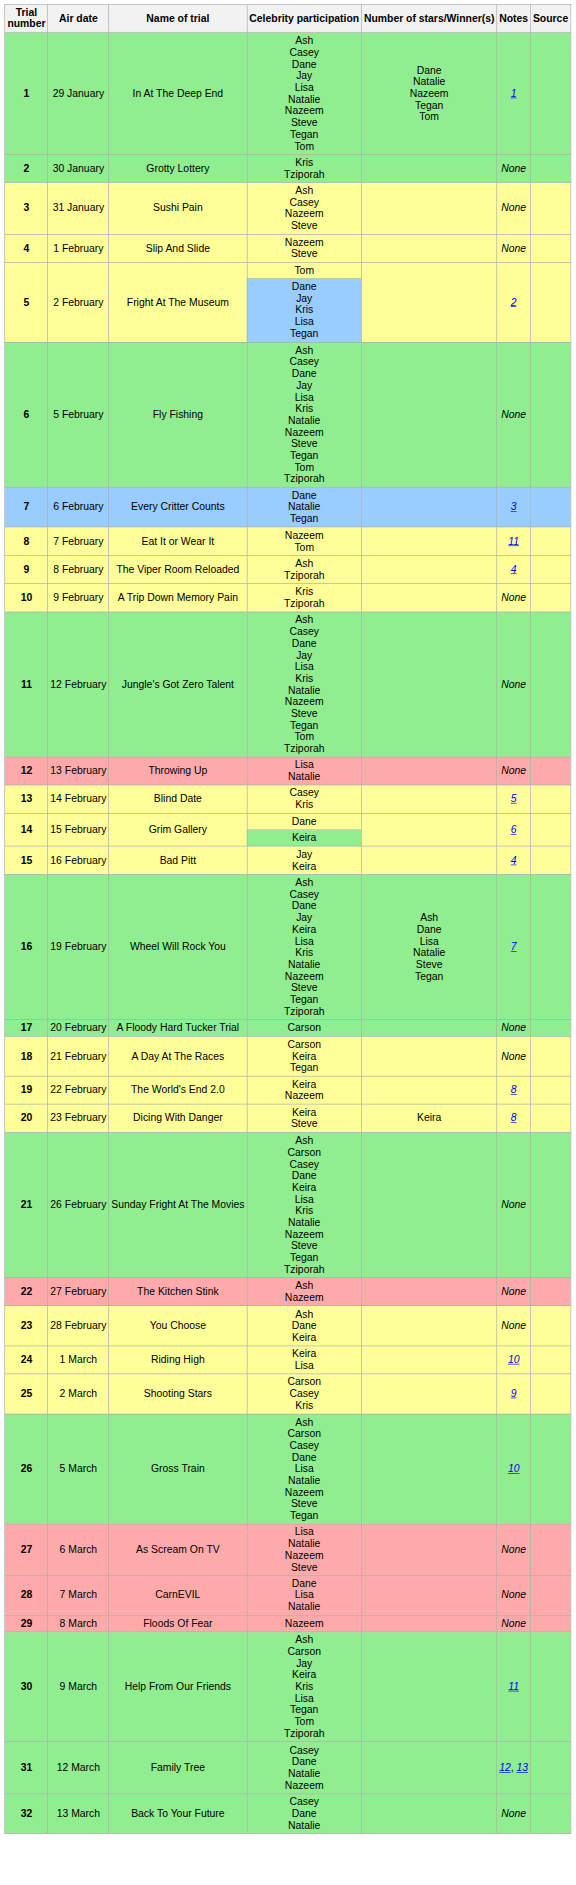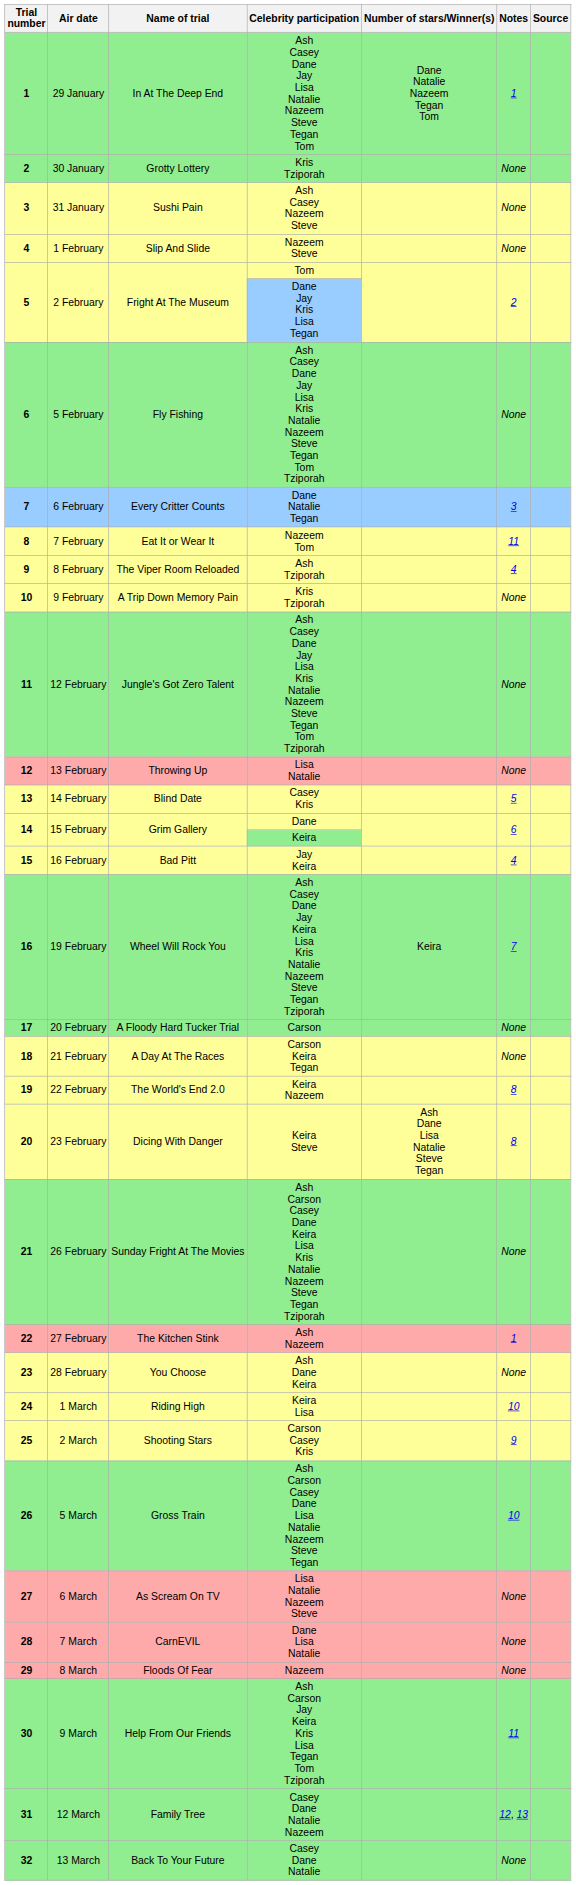(429, 947) Ash Dane Lisa Natalie Steve Tegan -> (429, 947) Keira
(429, 1118) Keira -> (429, 1141) Ash Dane Lisa Natalie Steve Tegan
(514, 1291) None -> (514, 1338) 1
